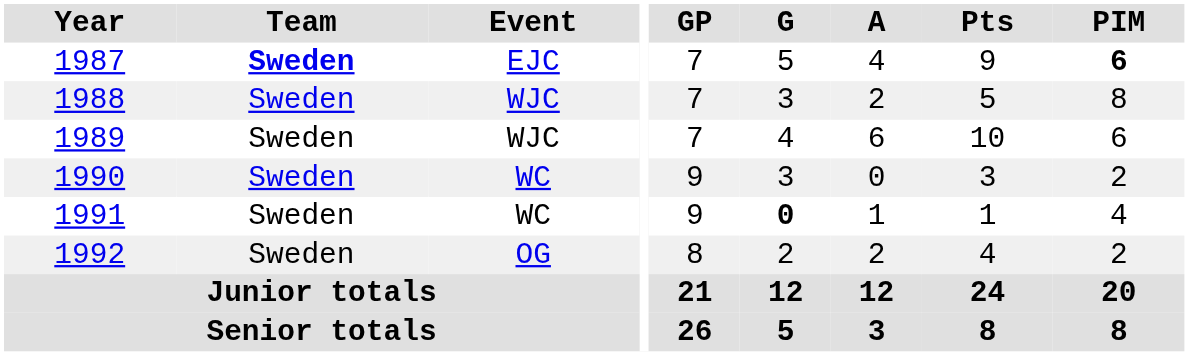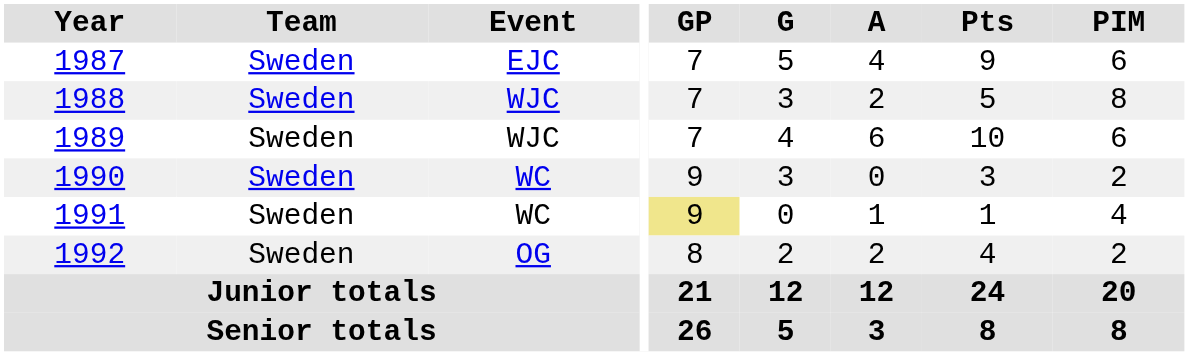(301, 62) bold -> (301, 62) normal
(1119, 62) bold -> (1119, 62) normal
(695, 216) no background -> (695, 216) khaki background
(786, 216) bold -> (786, 216) normal
